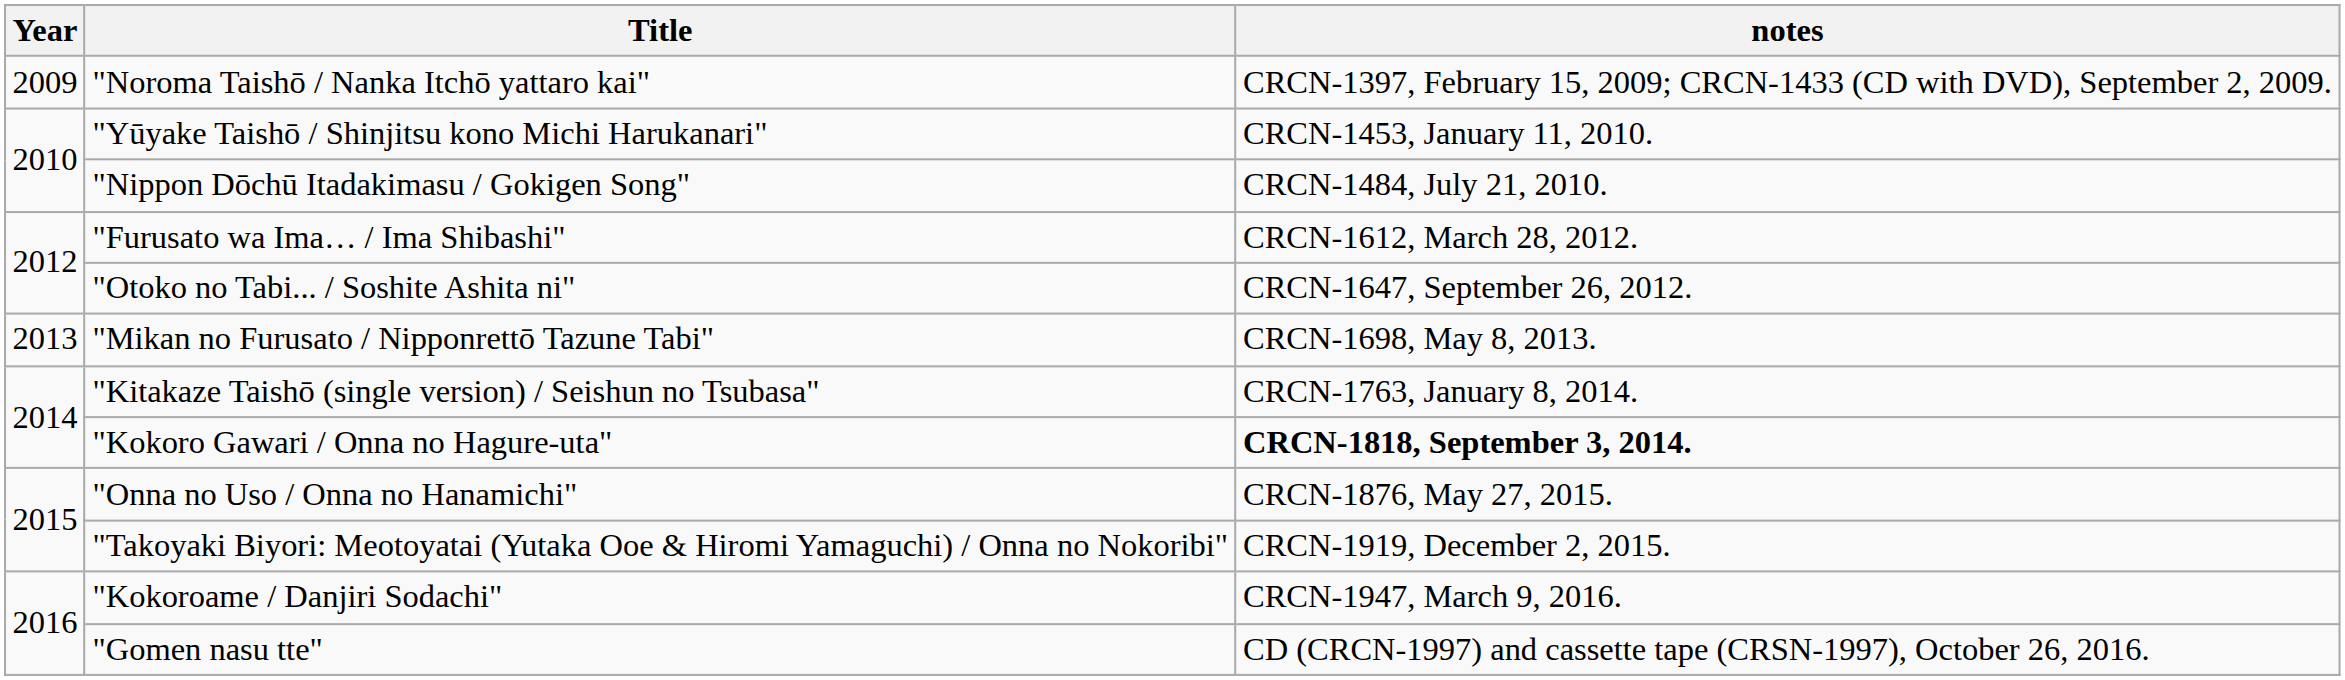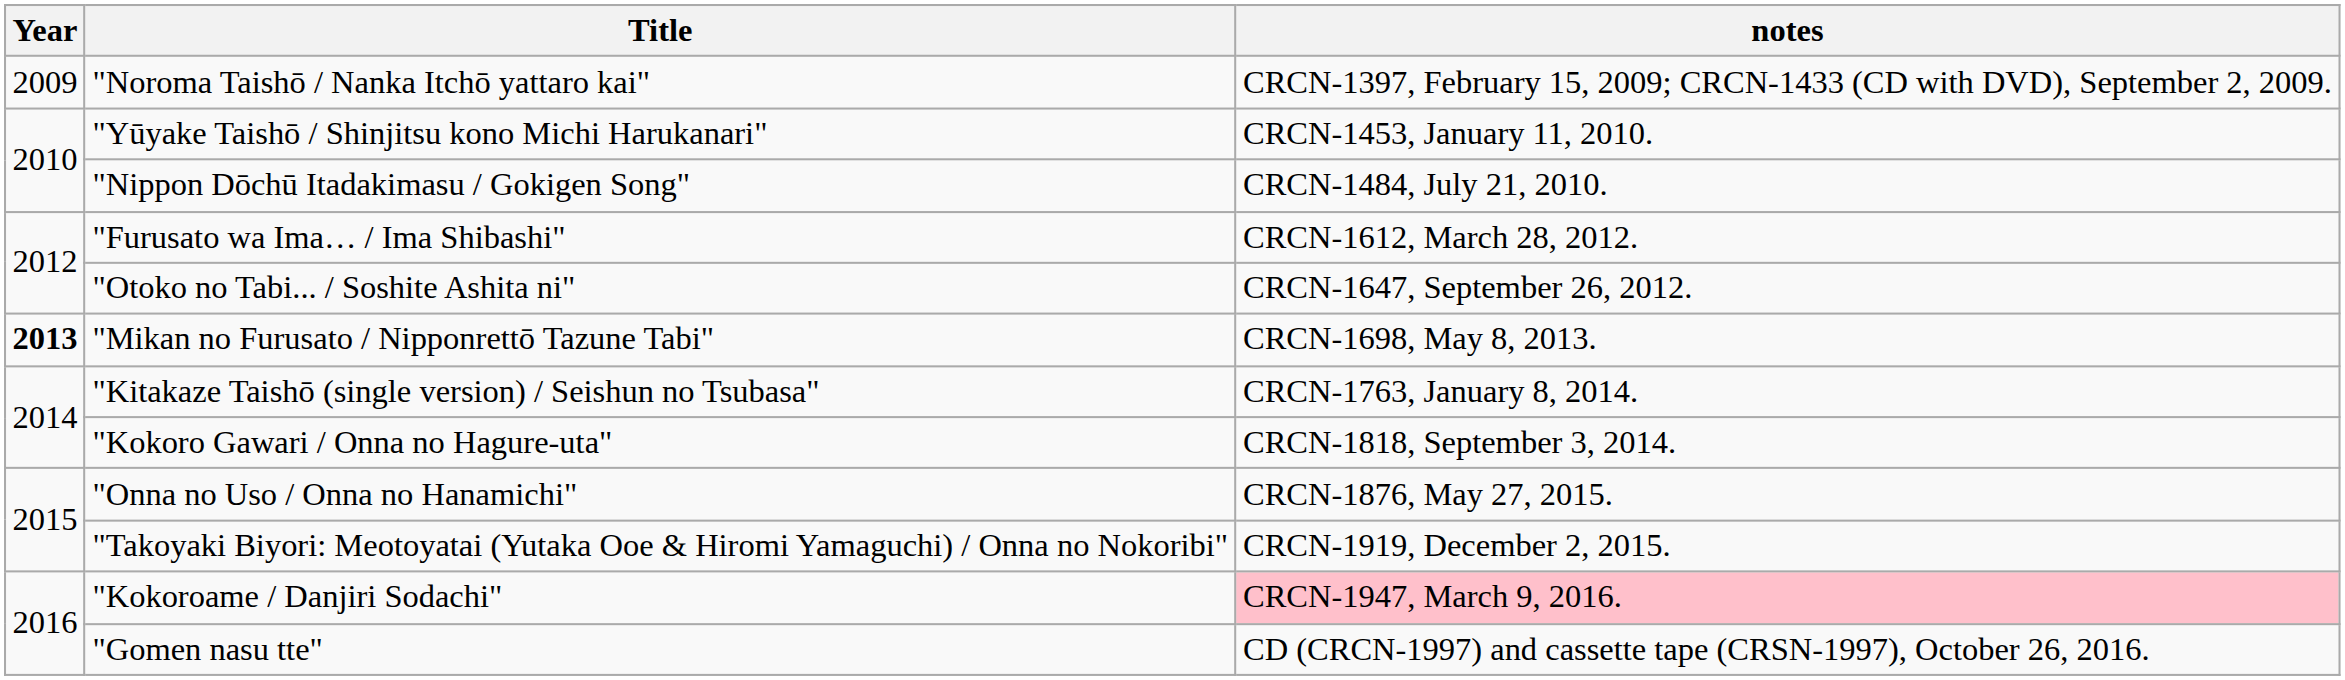(45, 339) normal -> (45, 339) bold
(1467, 442) bold -> (1460, 442) normal
(1432, 596) no background -> (1432, 596) pink background
